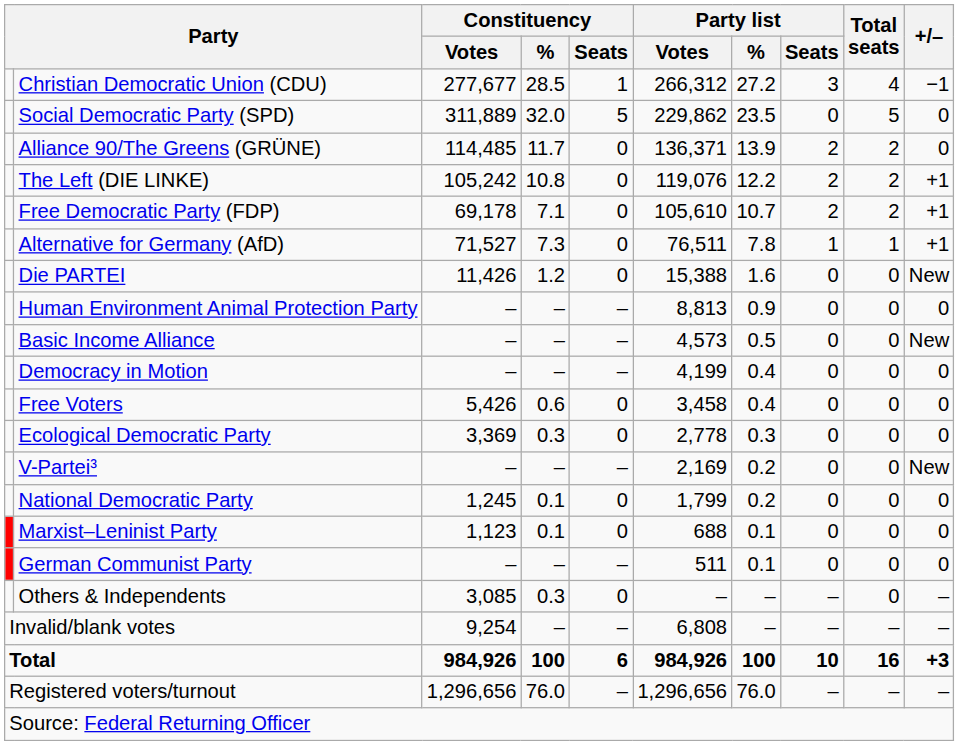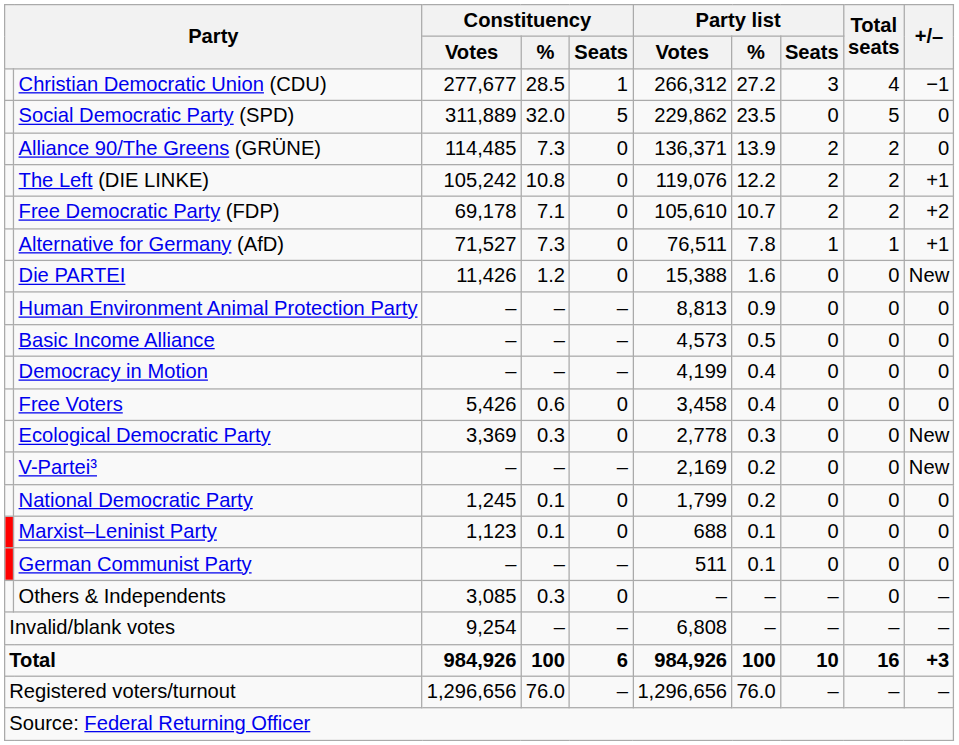(546, 148) 11.7 -> (551, 148) 7.3
(938, 212) +1 -> (938, 212) +2
(929, 340) New -> (944, 340) 0
(944, 436) 0 -> (929, 436) New
